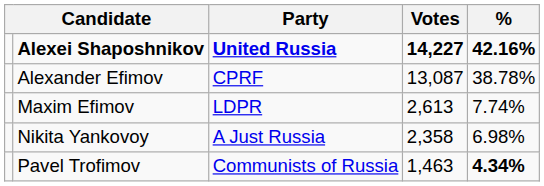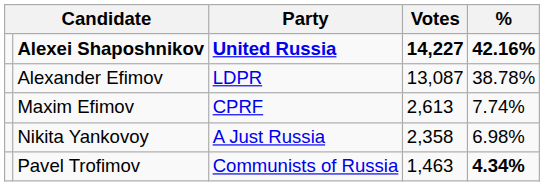(238, 78) CPRF -> (237, 78) LDPR
(237, 107) LDPR -> (238, 107) CPRF
